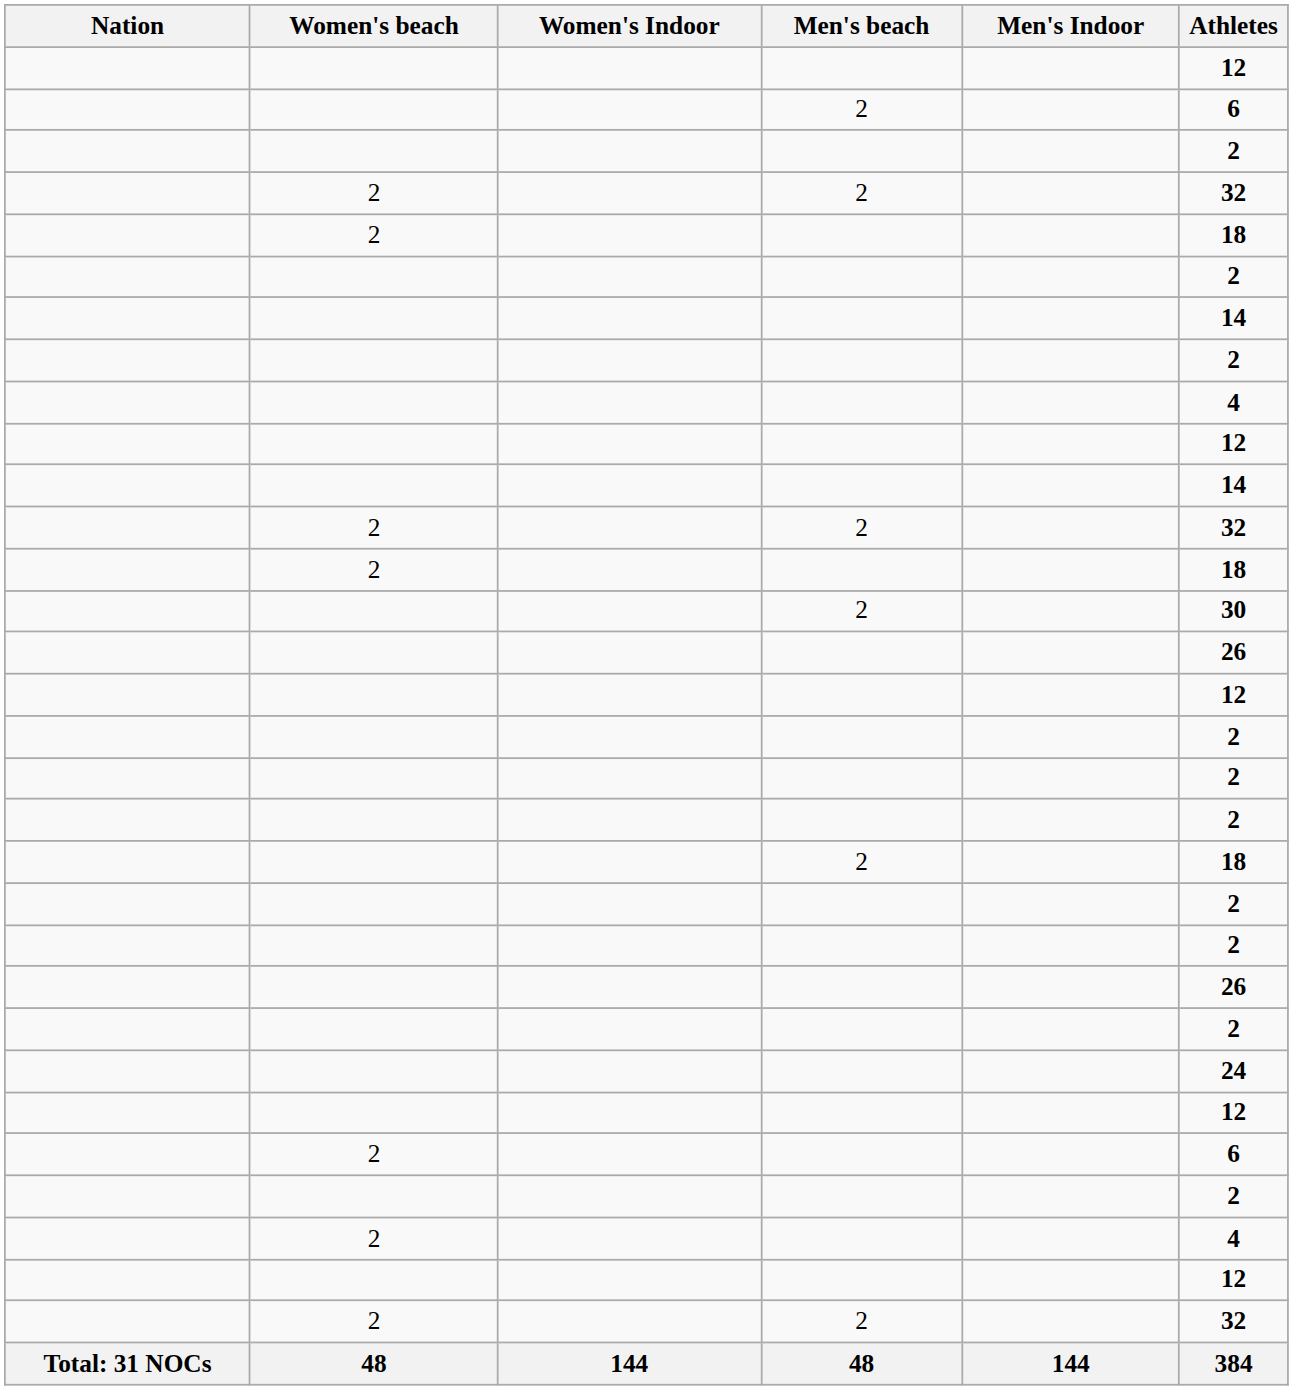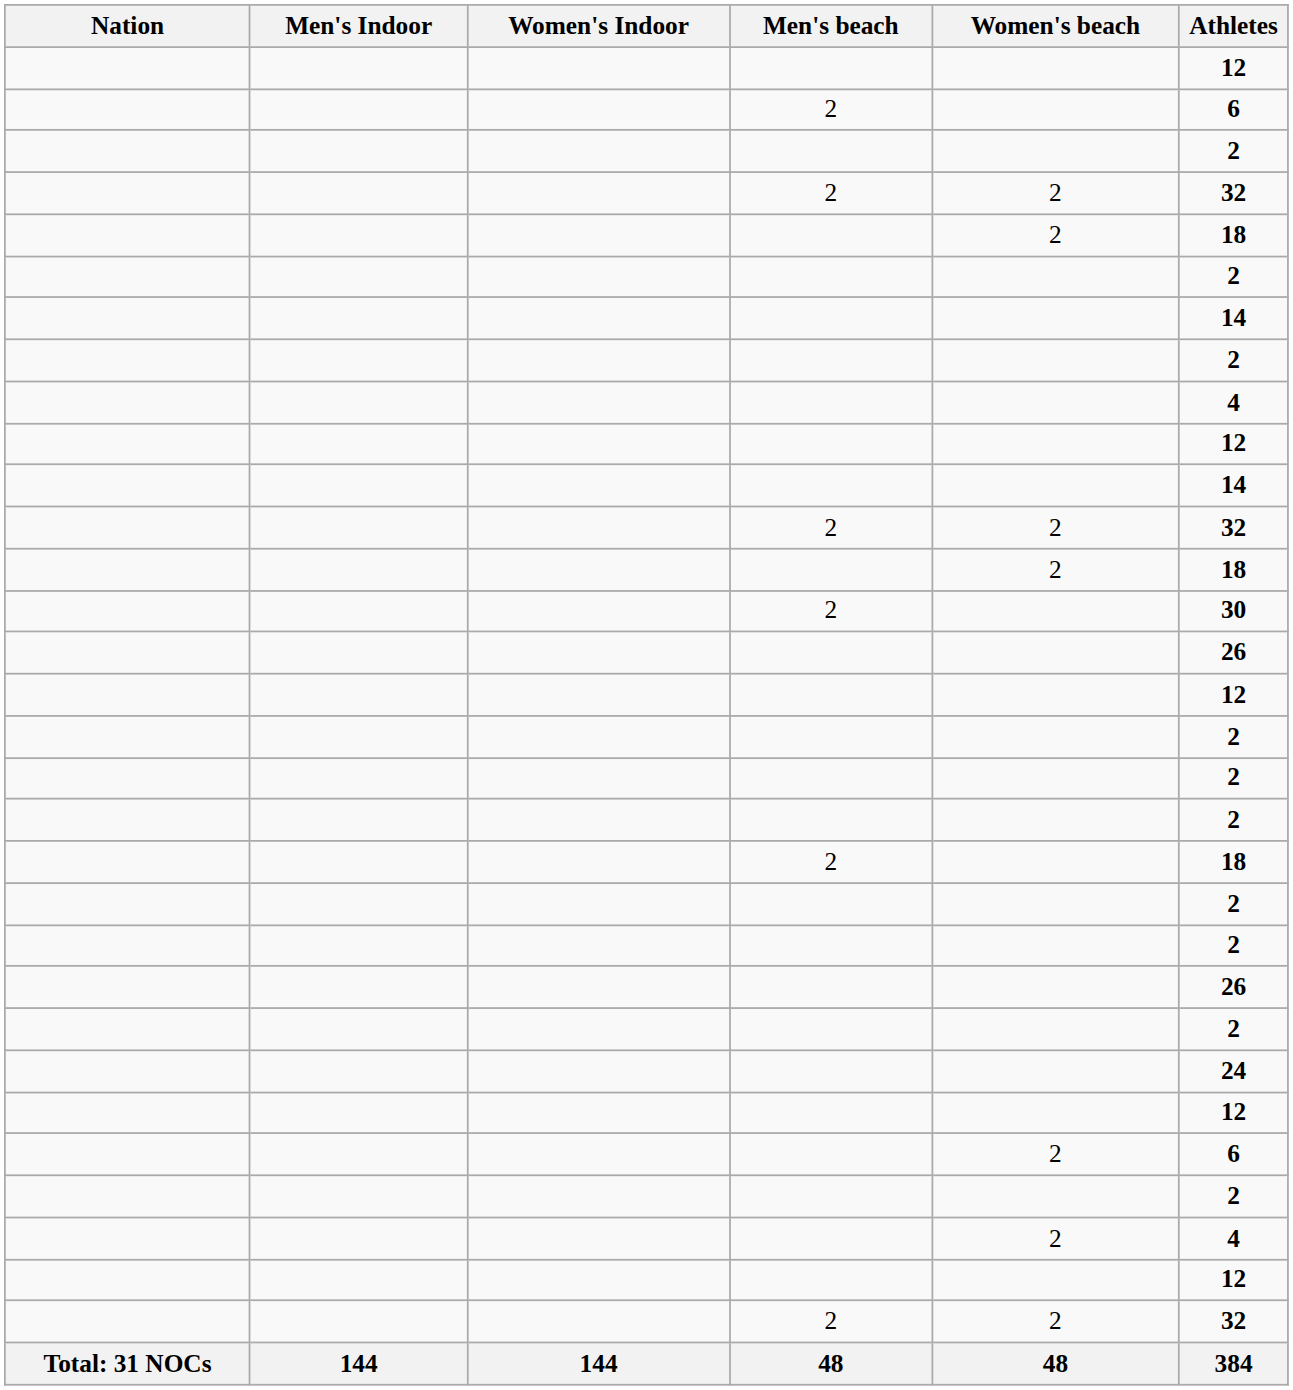columns swapped: (1071, 25) <-> (374, 25)
